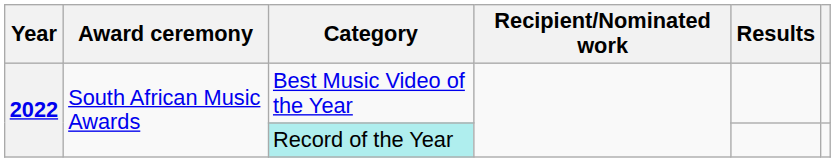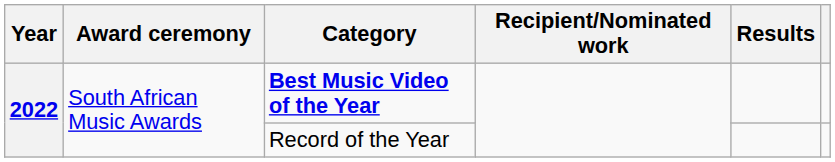(369, 92) normal -> (359, 92) bold
(363, 139) paleturquoise background -> (359, 139) no background
